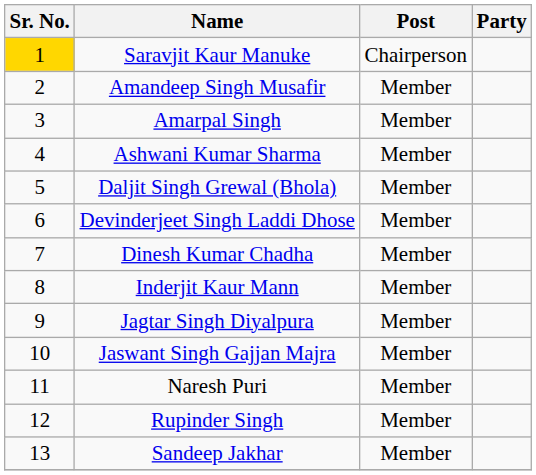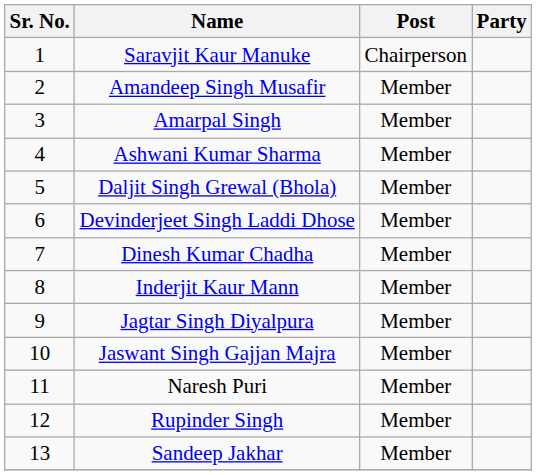(40, 54) gold background -> (40, 54) no background
